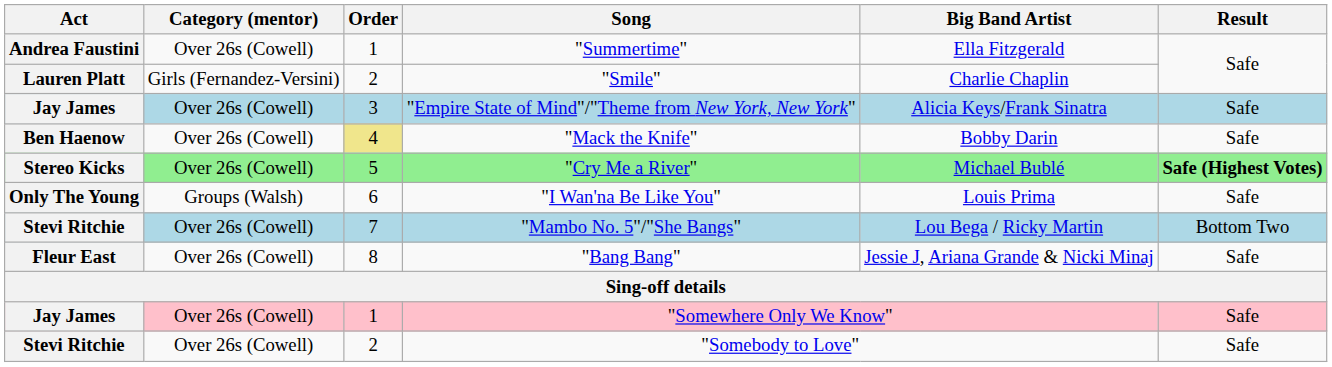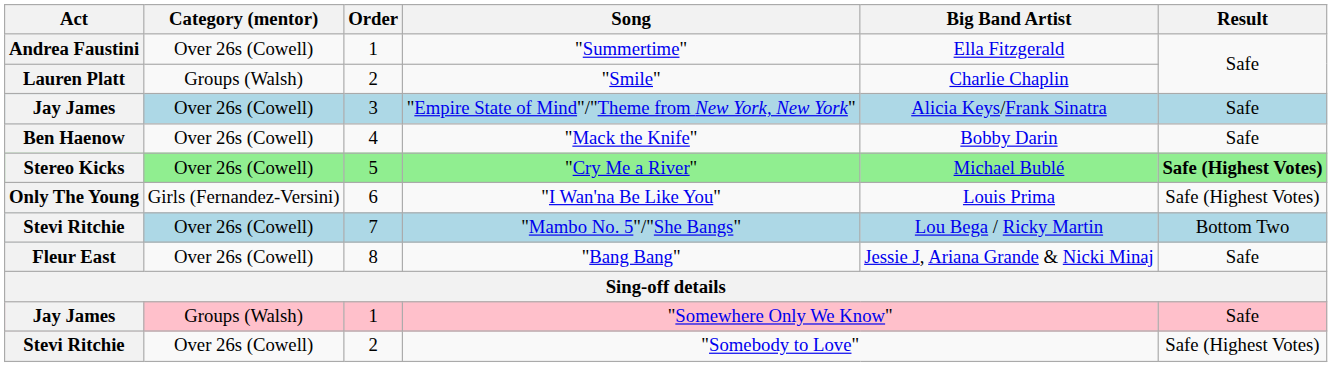(244, 78) Girls (Fernandez-Versini) -> (244, 78) Groups (Walsh)
(373, 138) khaki background -> (373, 138) no background
(244, 197) Groups (Walsh) -> (244, 197) Girls (Fernandez-Versini)
(1242, 197) Safe -> (1242, 197) Safe (Highest Votes)
(244, 316) Over 26s (Cowell) -> (244, 316) Groups (Walsh)
(1242, 345) Safe -> (1242, 345) Safe (Highest Votes)
